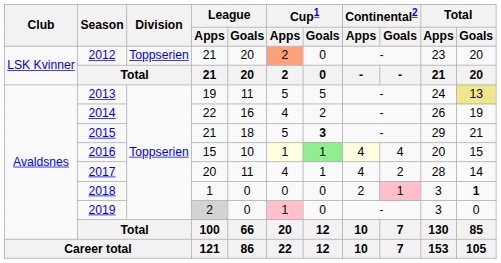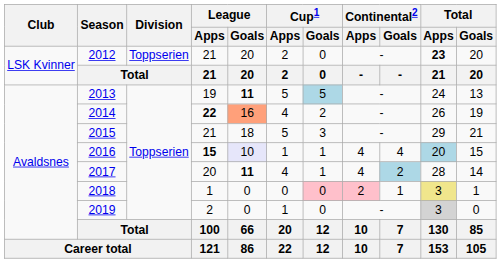(285, 56) lightsalmon background -> (285, 56) no background
(438, 56) normal -> (438, 56) bold
(247, 94) normal -> (247, 94) bold
(323, 94) no background -> (323, 94) lightblue background
(476, 94) khaki background -> (476, 94) no background
(210, 113) normal -> (210, 113) bold
(247, 113) no background -> (247, 113) lightsalmon background
(323, 133) bold -> (323, 133) normal
(210, 152) normal -> (210, 152) bold
(247, 152) no background -> (247, 152) lavender background
(285, 152) lightyellow background -> (285, 152) no background
(323, 152) lightgreen background -> (323, 152) no background
(361, 152) lightyellow background -> (361, 152) no background
(438, 152) no background -> (438, 152) lightblue background
(247, 171) normal -> (247, 171) bold
(400, 171) no background -> (400, 171) lightblue background
(323, 190) no background -> (323, 190) pink background
(361, 190) no background -> (361, 190) pink background
(400, 190) pink background -> (400, 190) no background
(438, 190) no background -> (438, 190) khaki background
(476, 190) bold -> (476, 190) normal
(210, 210) lightgrey background -> (210, 210) no background
(285, 210) pink background -> (285, 210) no background
(438, 210) no background -> (438, 210) lightgrey background
